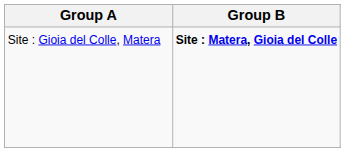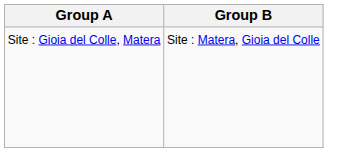(256, 38) bold -> (243, 39) normal
